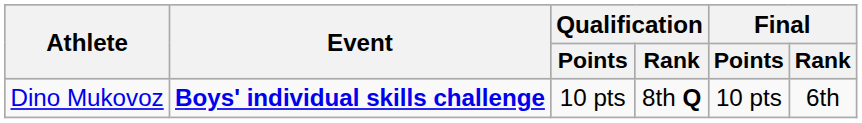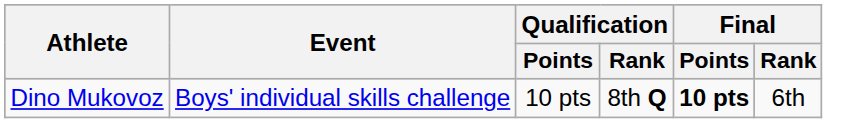(360, 99) bold -> (343, 99) normal
(749, 99) normal -> (714, 99) bold
